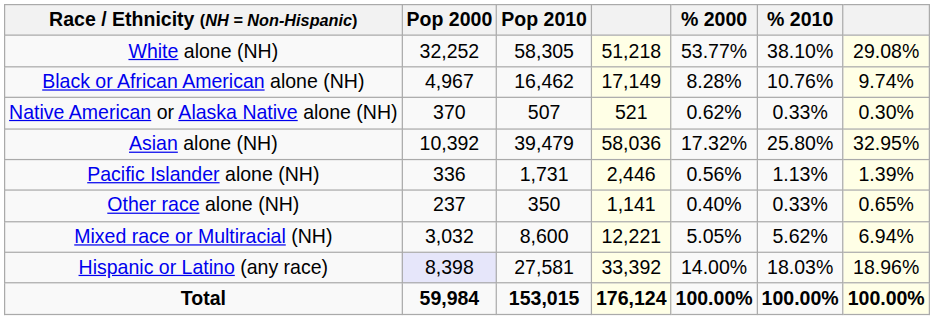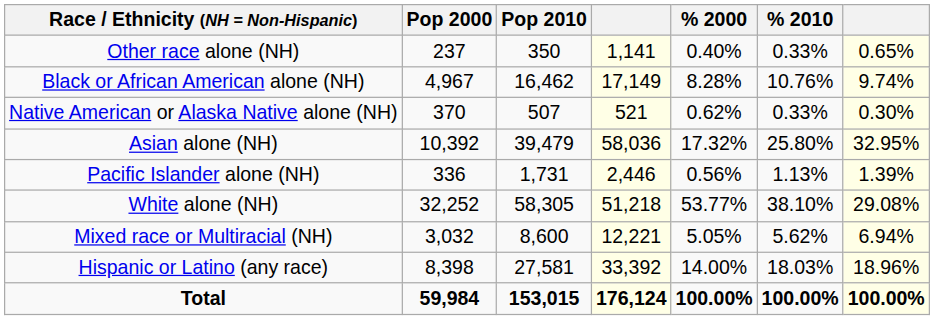rows swapped: (203, 50) <-> (203, 205)
(449, 267) lavender background -> (449, 267) no background
